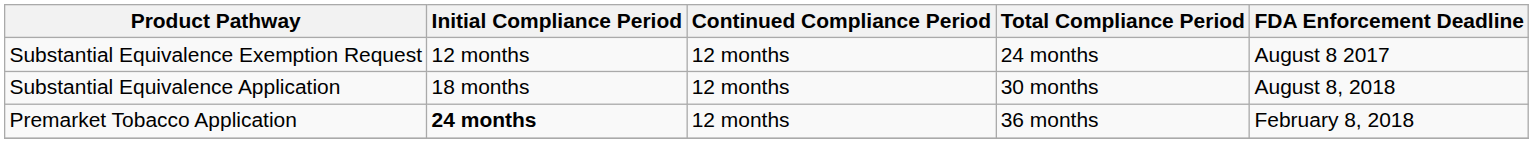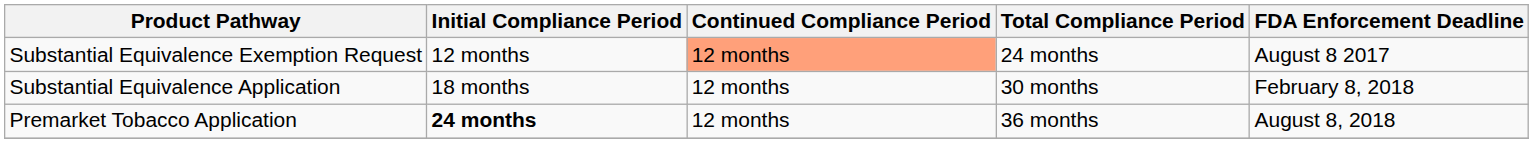(741, 54) no background -> (741, 54) lightsalmon background
(1325, 87) August 8, 2018 -> (1334, 87) February 8, 2018
(1334, 120) February 8, 2018 -> (1325, 120) August 8, 2018
